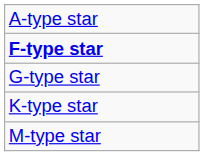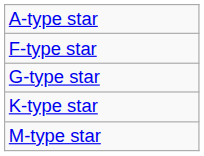(56, 48) bold -> (53, 48) normal
